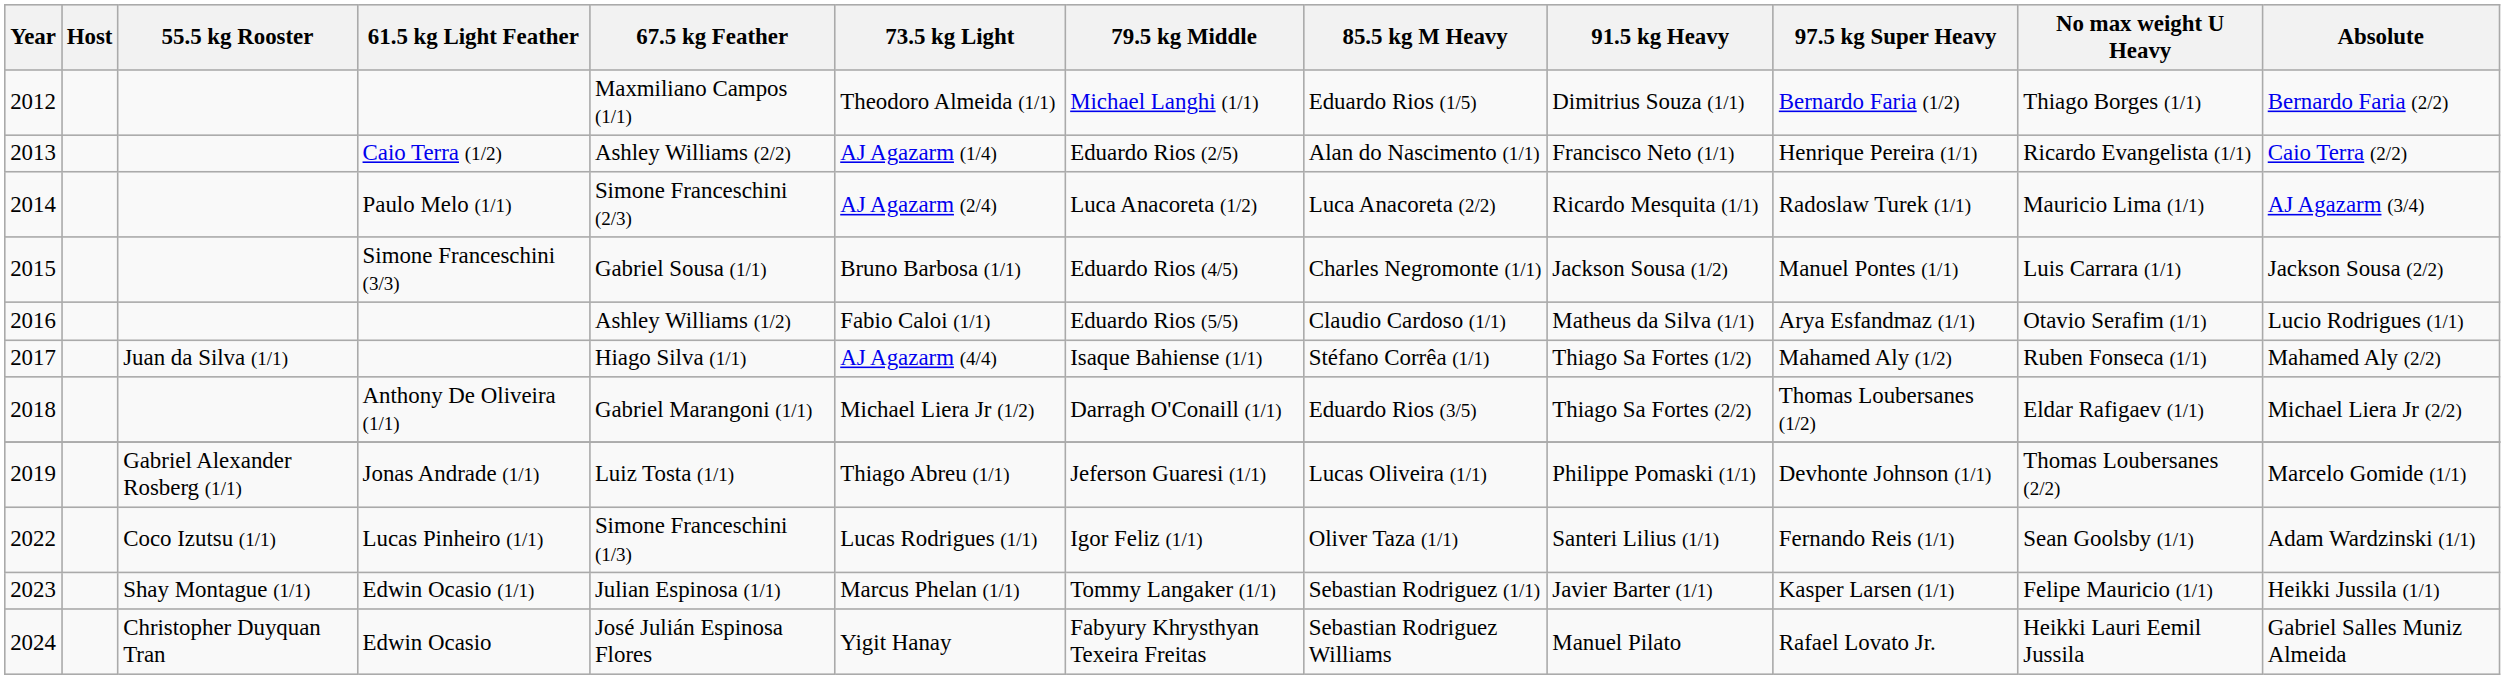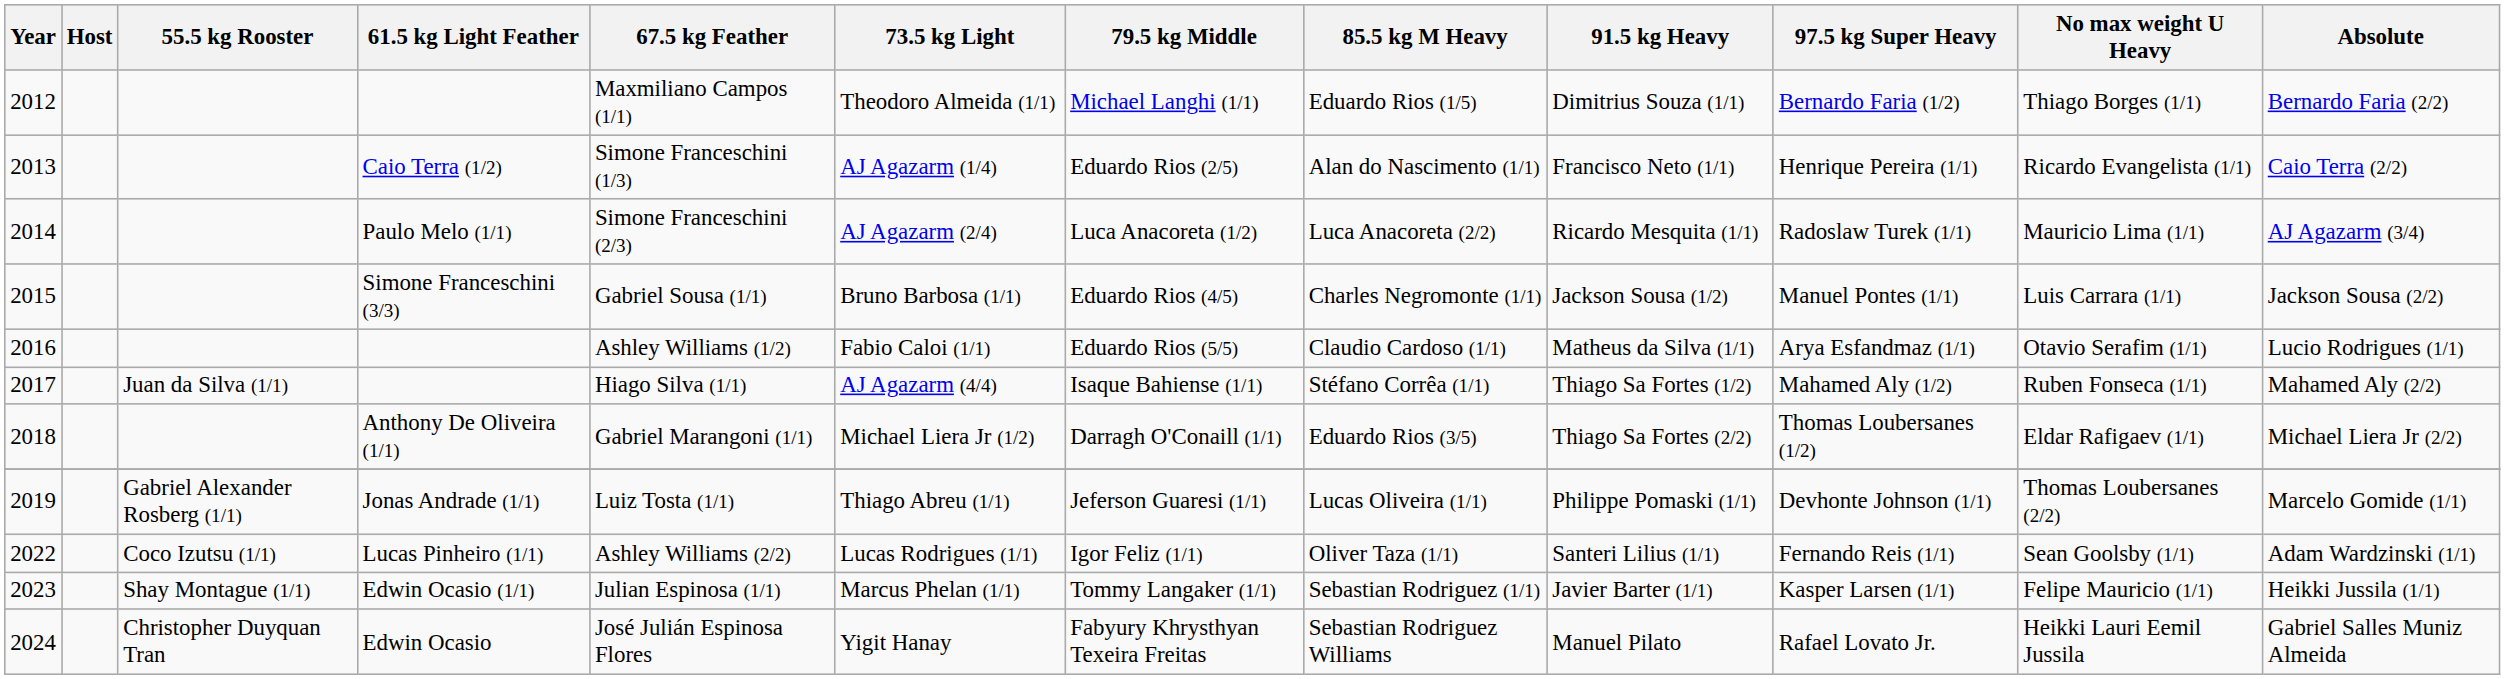(693, 153) Ashley Williams (2/2) -> (691, 166) Simone Franceschini (1/3)
(691, 539) Simone Franceschini (1/3) -> (693, 552) Ashley Williams (2/2)
